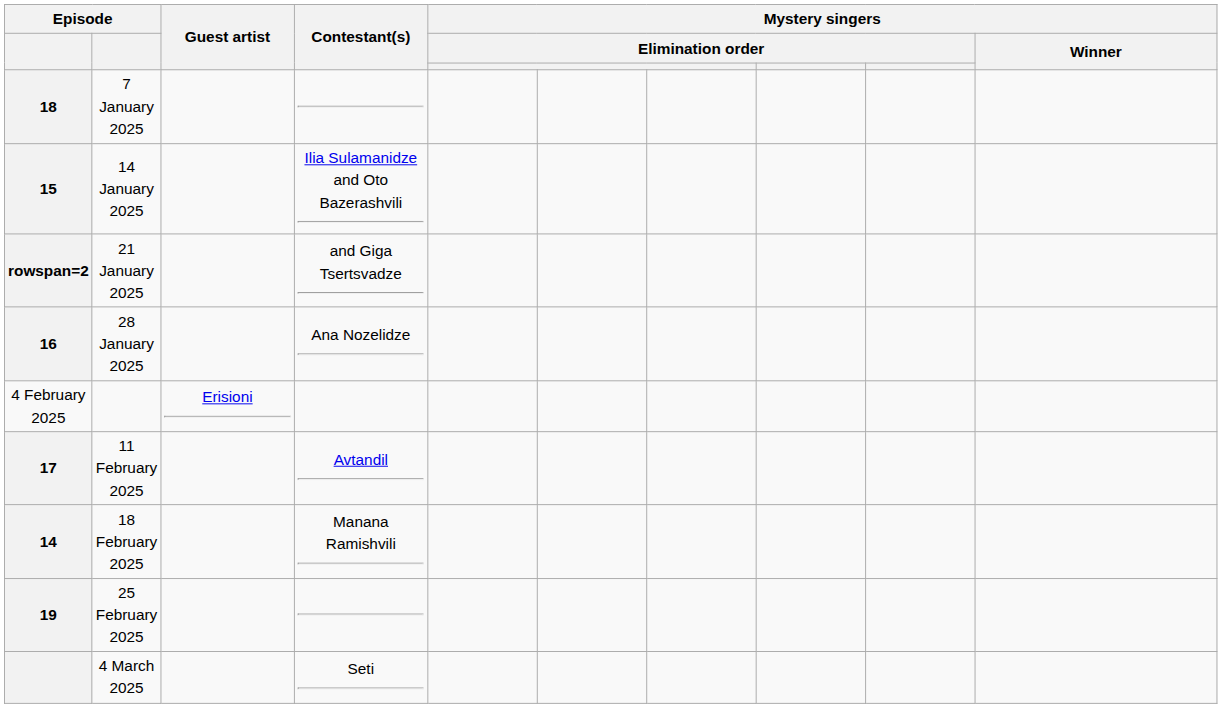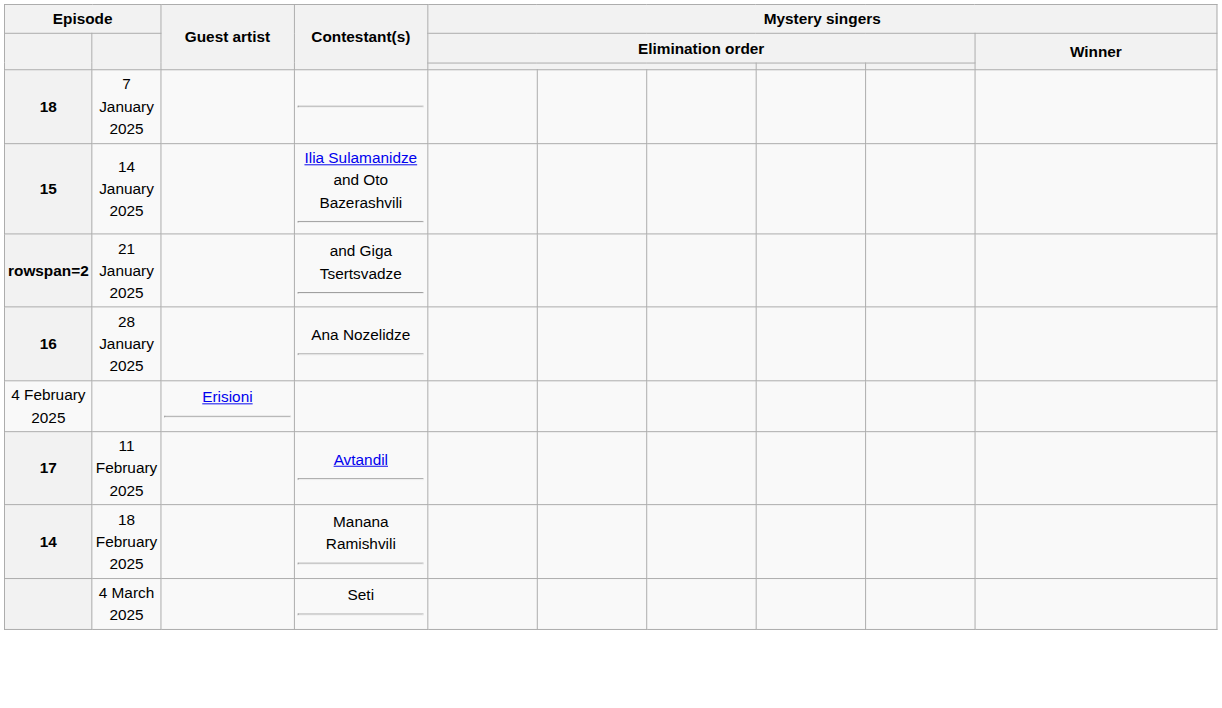- row: (127, 615)
